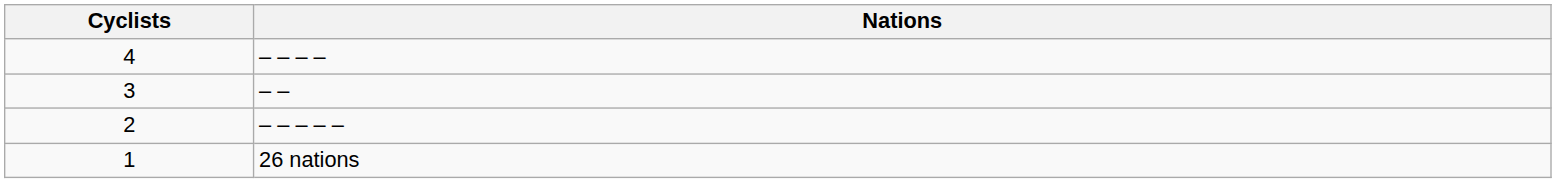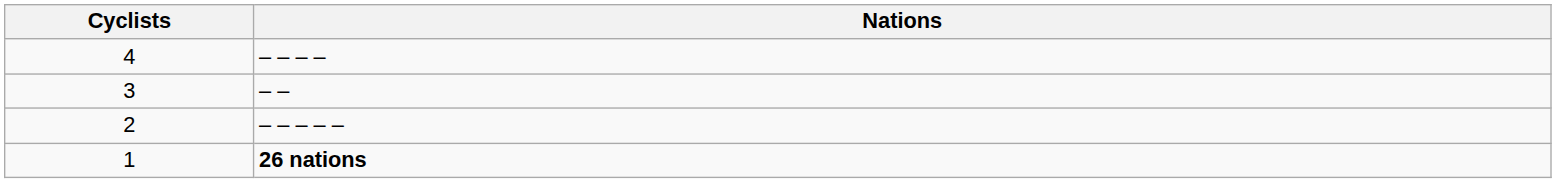(309, 159) normal -> (313, 159) bold
